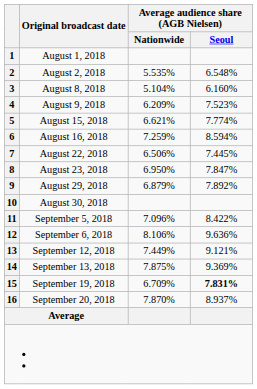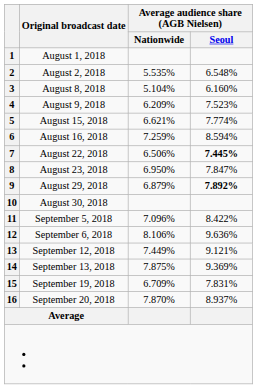(221, 153) normal -> (221, 153) bold
(221, 186) normal -> (221, 186) bold
(221, 283) bold -> (221, 283) normal
